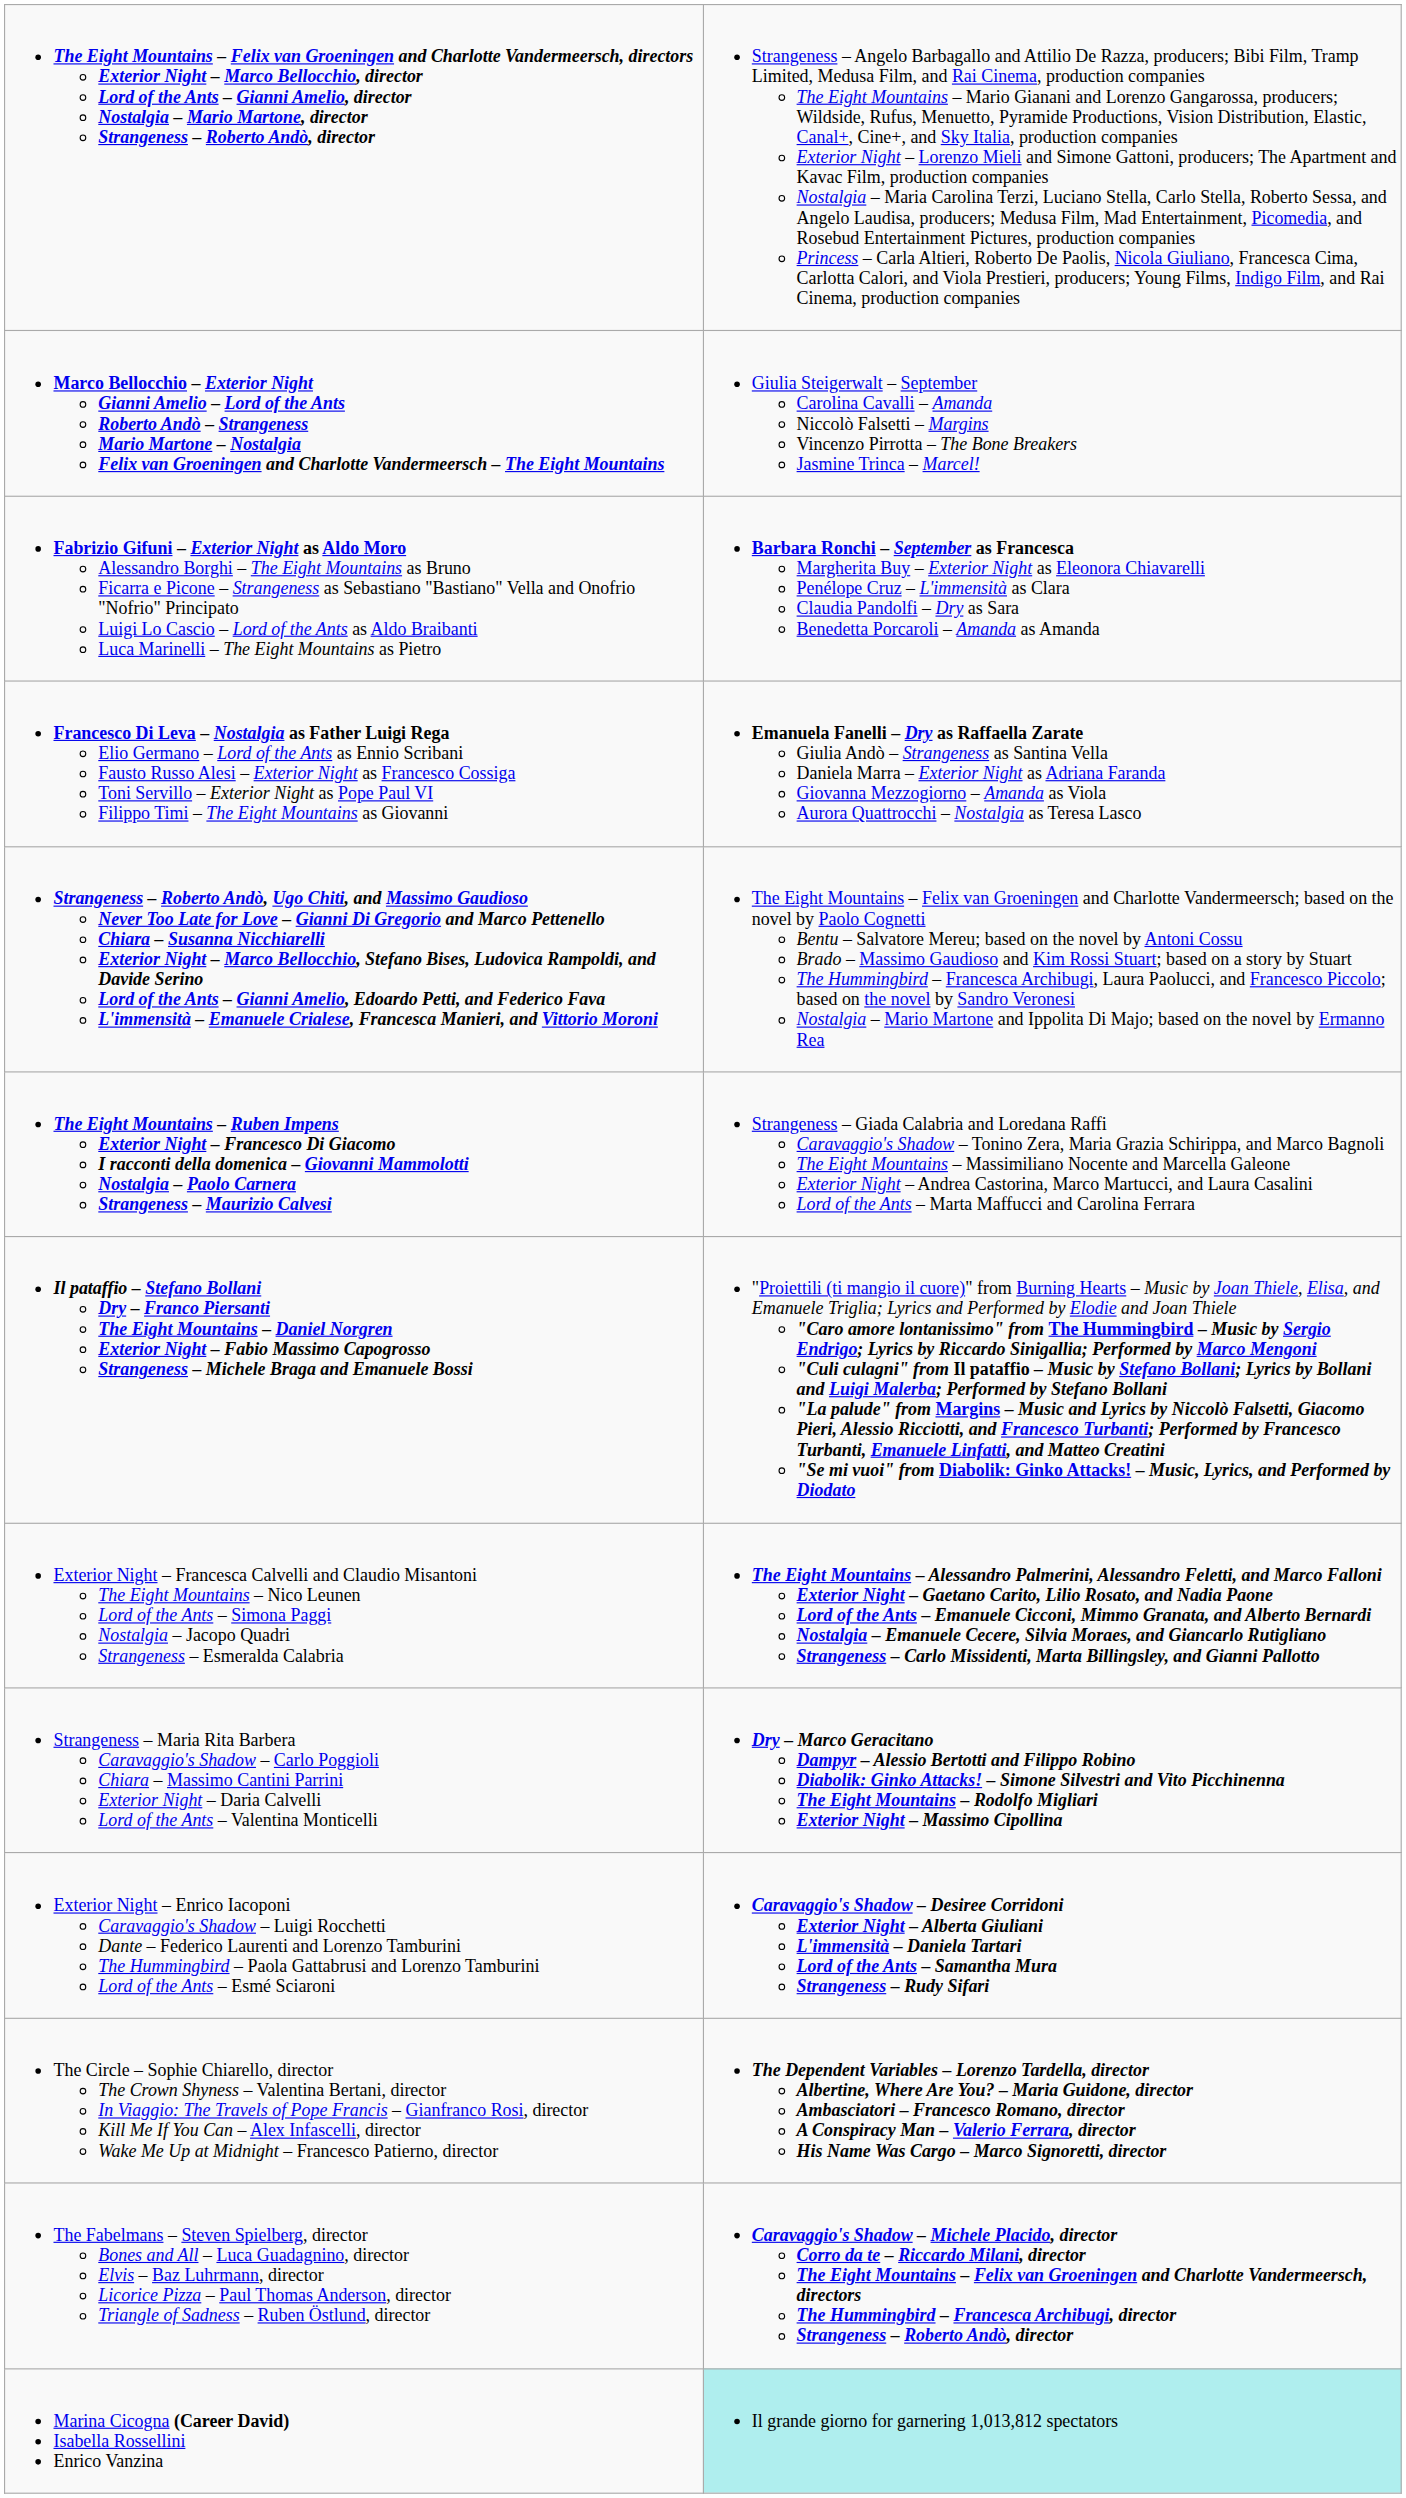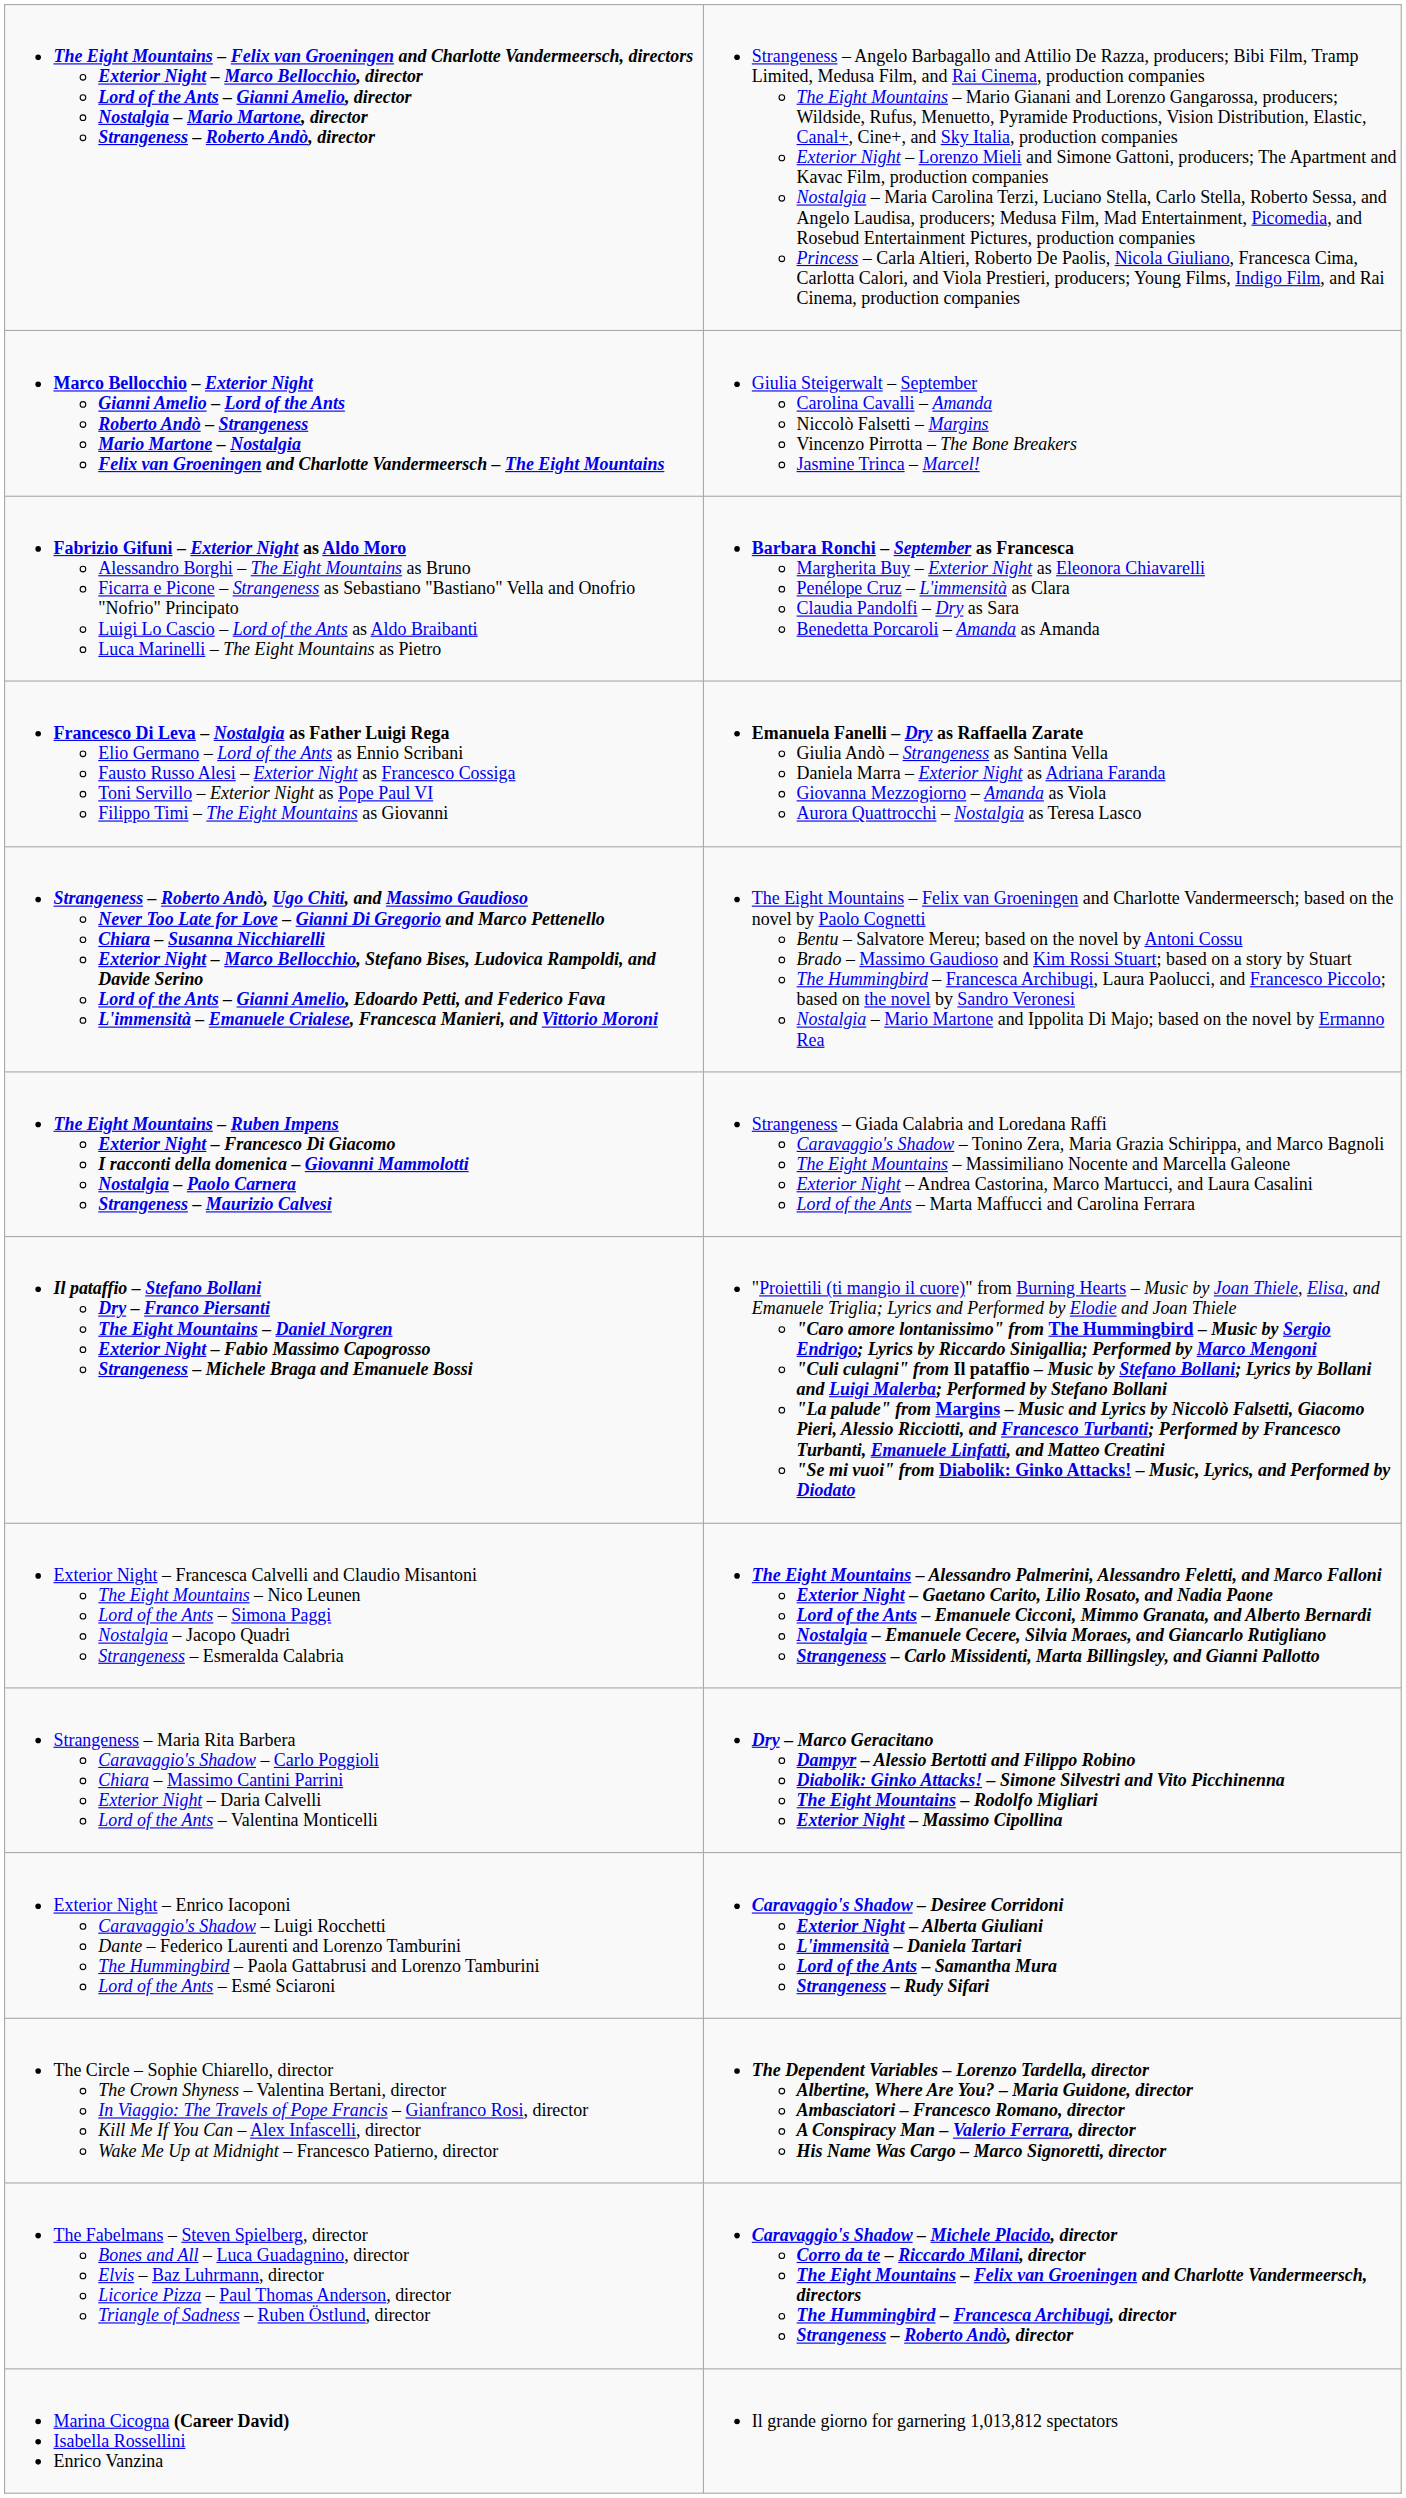(1052, 2421) paleturquoise background -> (1052, 2421) no background
